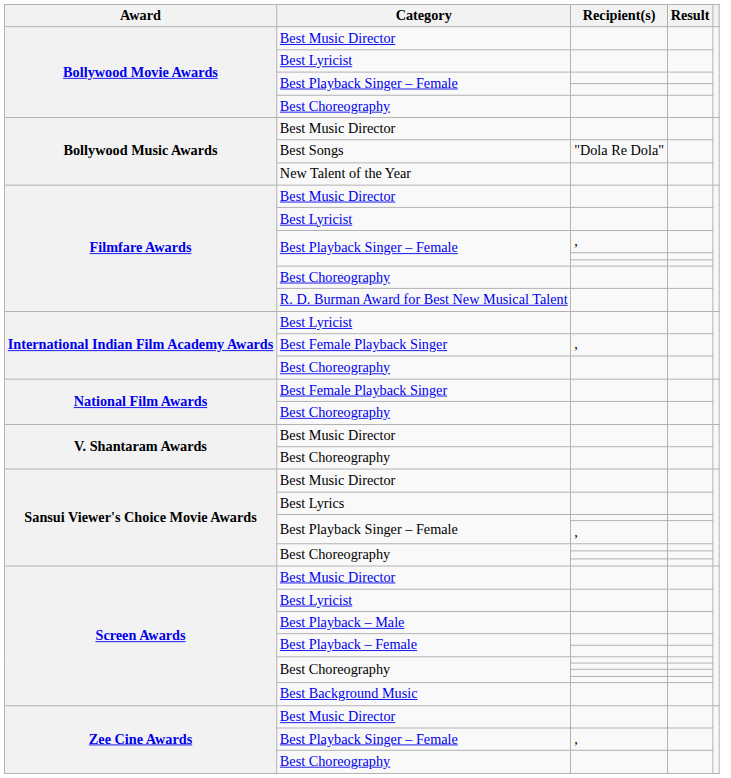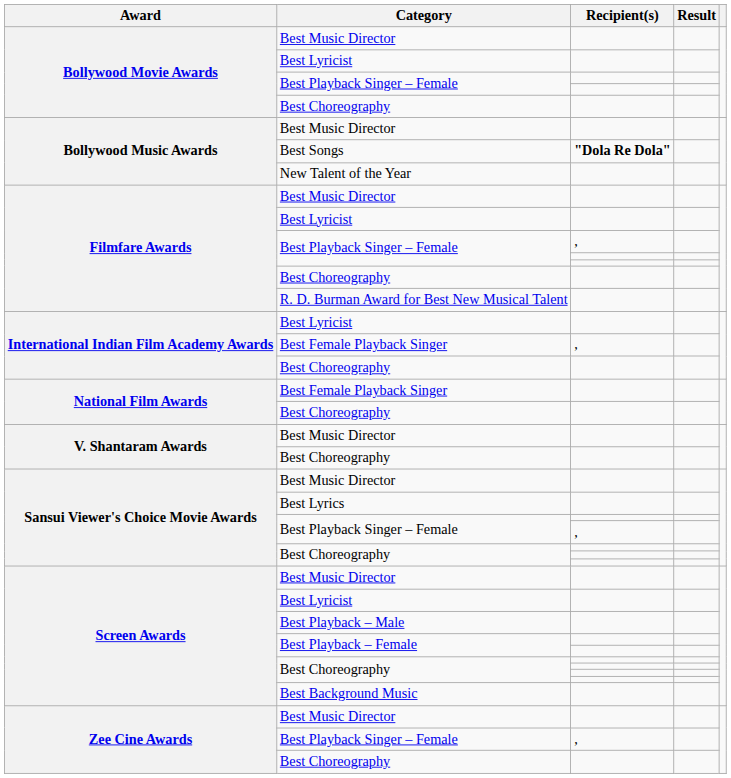(619, 151) normal -> (622, 151) bold
